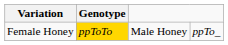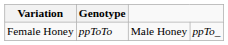(95, 31) gold background -> (95, 31) no background
